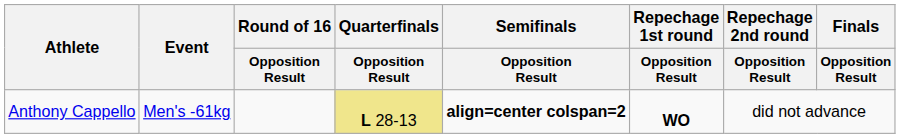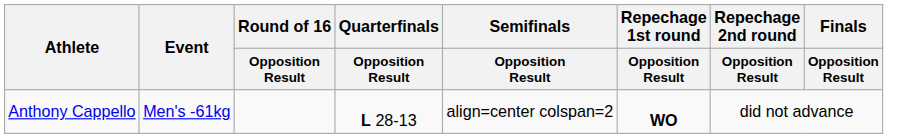(389, 121) khaki background -> (389, 121) no background
(536, 112) bold -> (530, 112) normal
